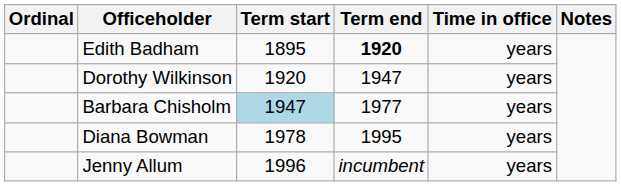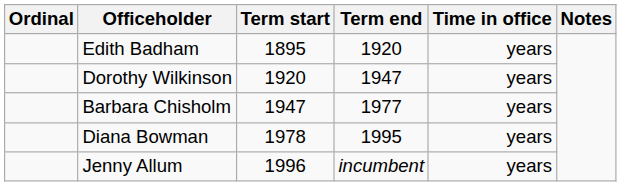(381, 48) bold -> (381, 48) normal
(285, 107) lightblue background -> (285, 107) no background
